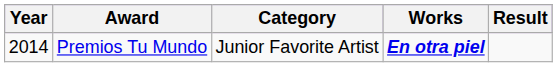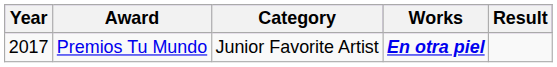(29, 47) 2014 -> (29, 47) 2017
